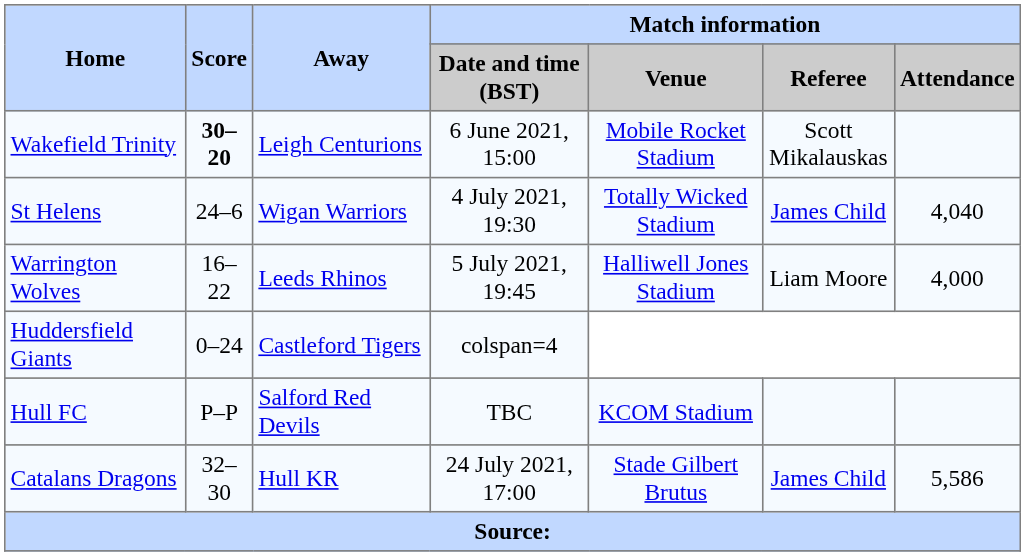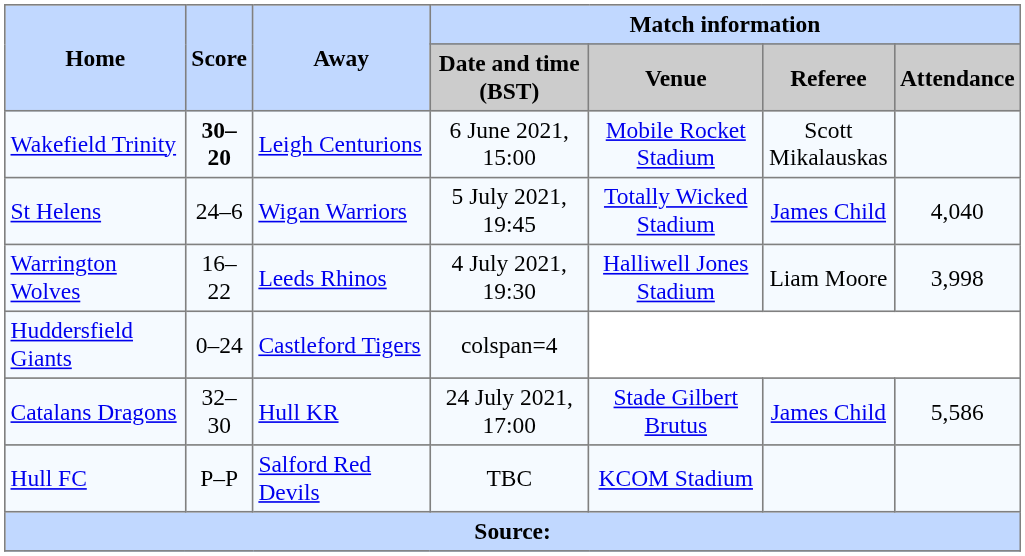(509, 210) 4 July 2021, 19:30 -> (509, 210) 5 July 2021, 19:45
(509, 277) 5 July 2021, 19:45 -> (509, 277) 4 July 2021, 19:30
(957, 277) 4,000 -> (957, 277) 3,998
rows swapped: (94, 478) <-> (49, 411)
